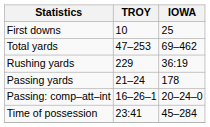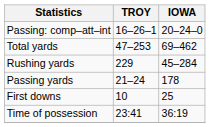rows swapped: (34, 30) <-> (59, 97)
(175, 63) 36:19 -> (179, 63) 45–284
(179, 113) 45–284 -> (175, 113) 36:19
